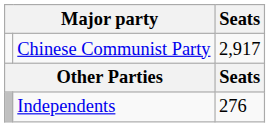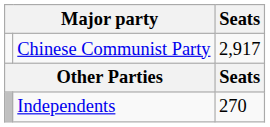(233, 106) 276 -> (233, 106) 270
